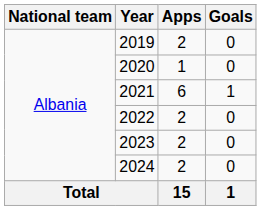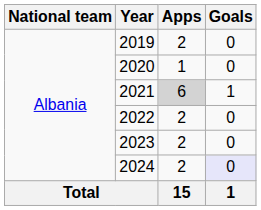(182, 92) no background -> (182, 92) lightgrey background
(231, 167) no background -> (231, 167) lavender background
